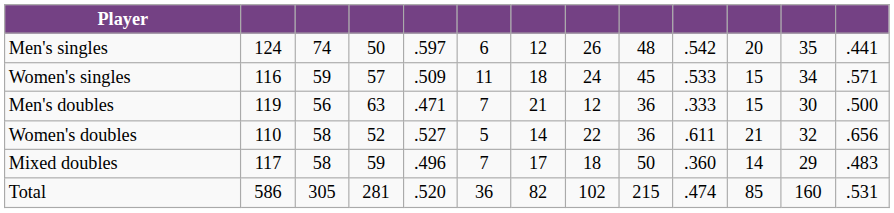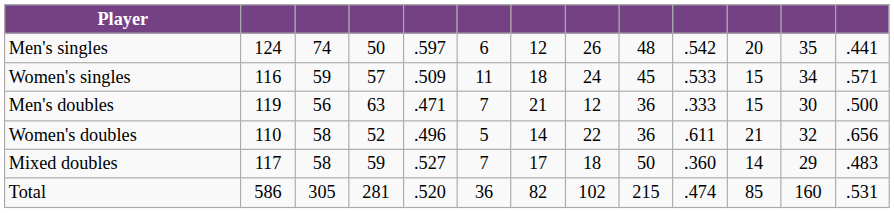(430, 134) .527 -> (430, 134) .496
(430, 163) .496 -> (430, 163) .527
